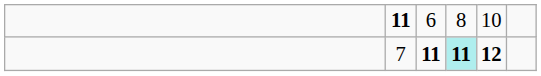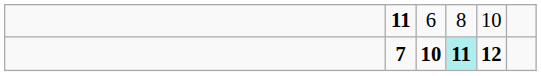(401, 53) normal -> (401, 53) bold
(431, 53) 11 -> (431, 53) 10
